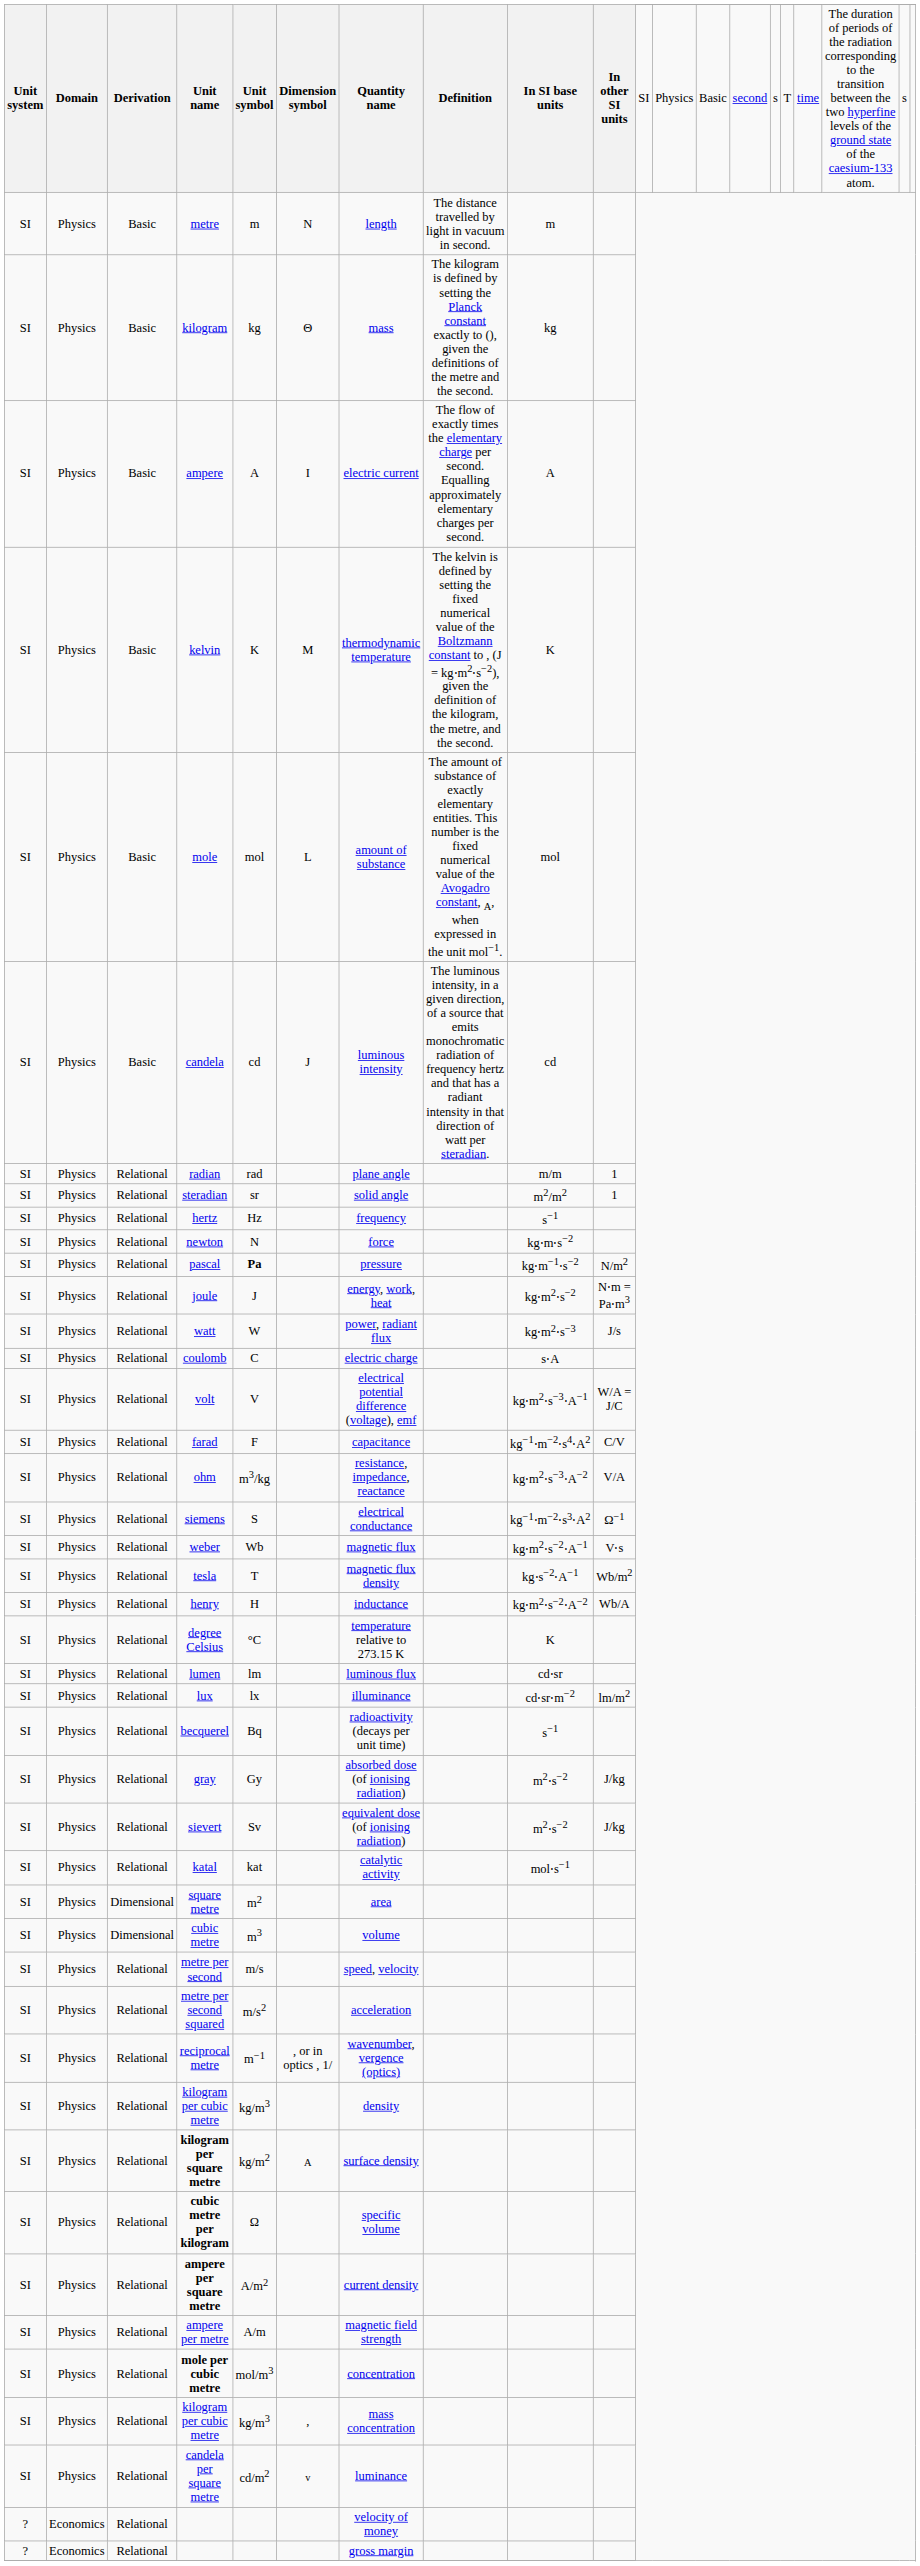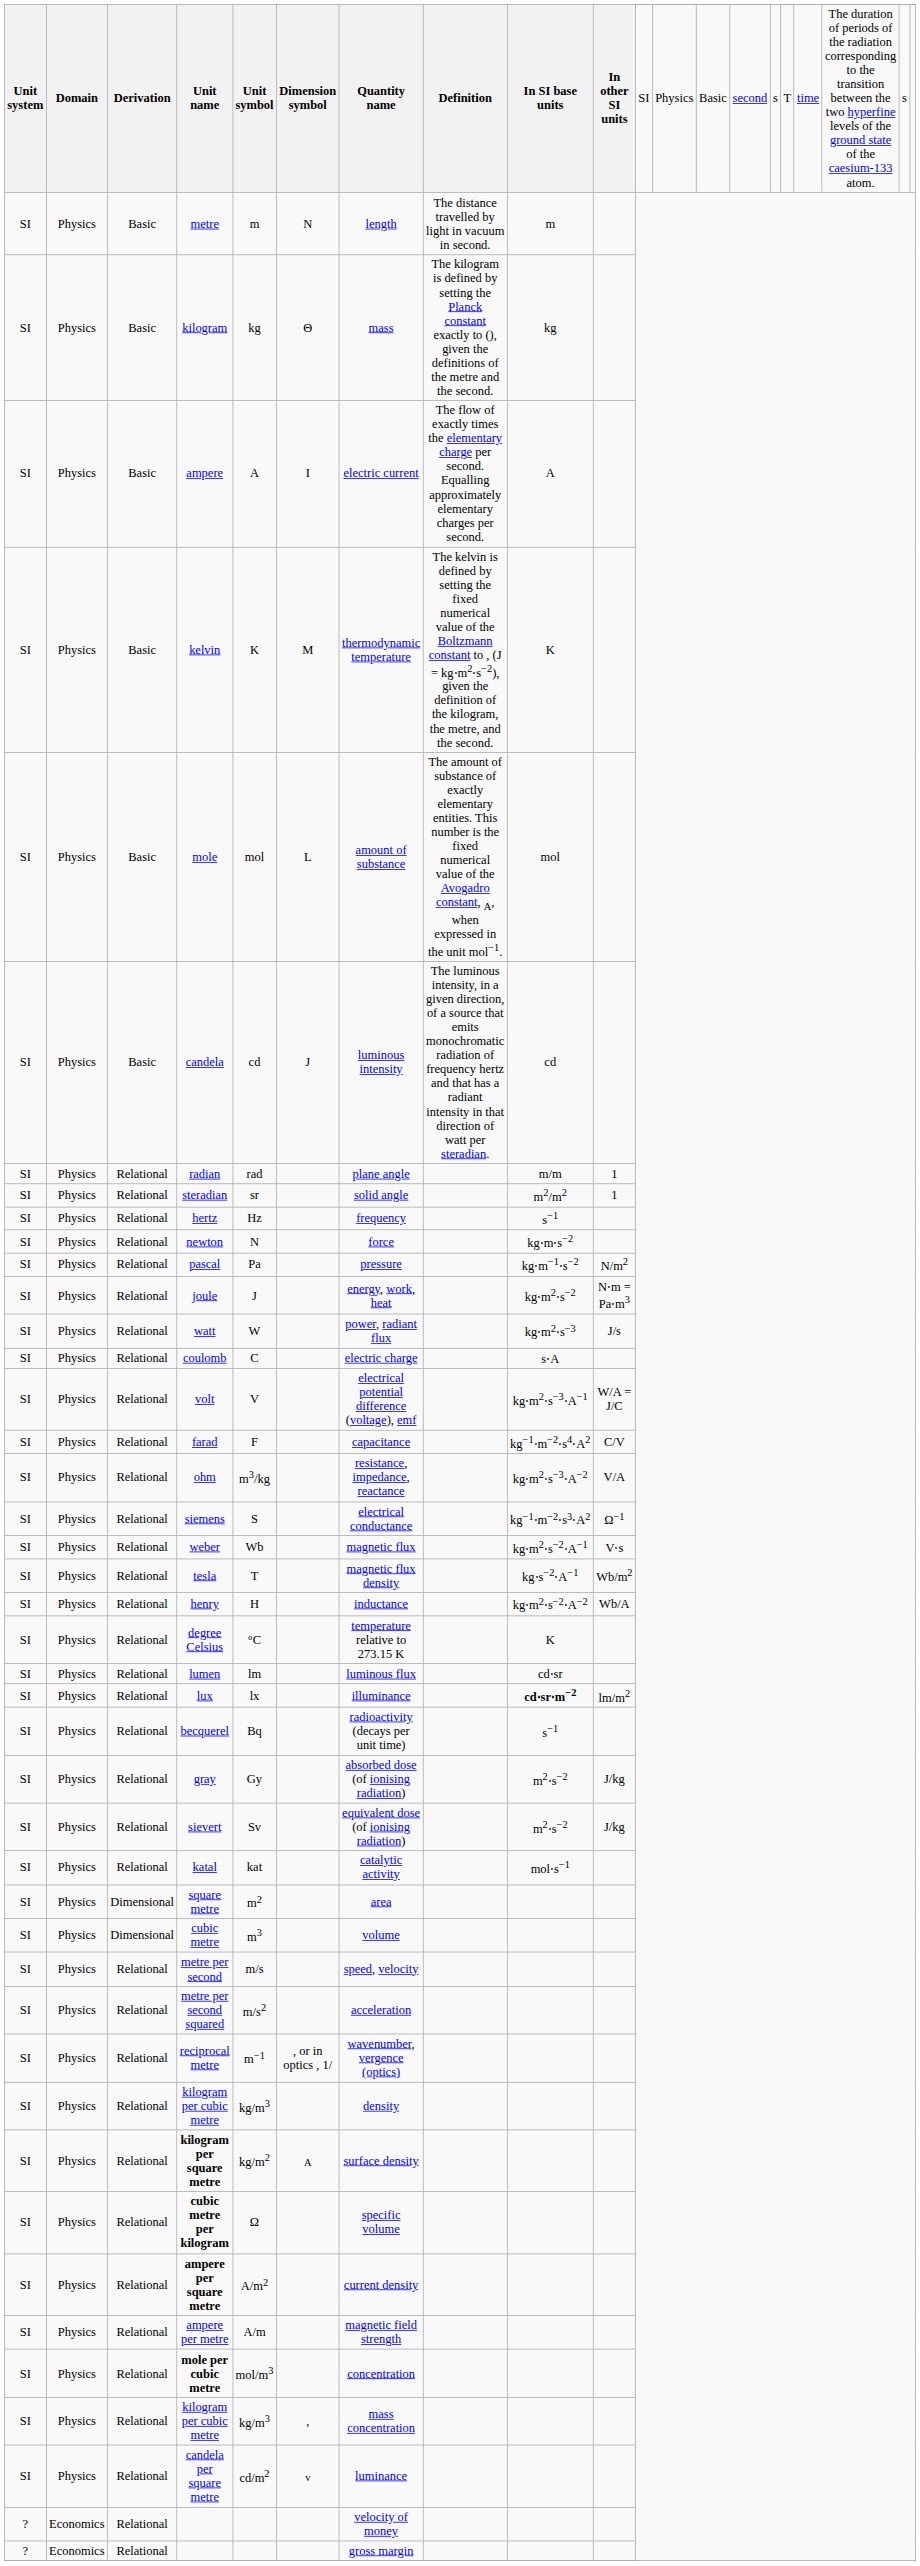(254, 1264) bold -> (254, 1264) normal
(550, 1695) normal -> (550, 1695) bold
